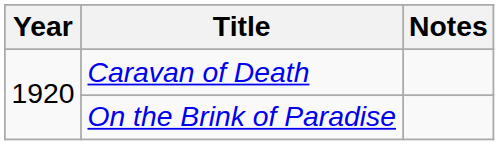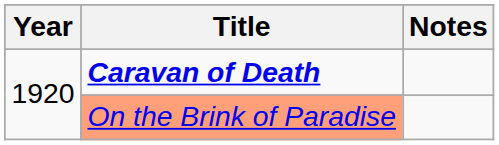(198, 71) normal -> (204, 71) bold
(242, 116) no background -> (242, 116) lightsalmon background
